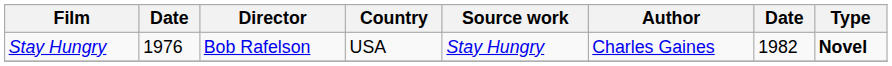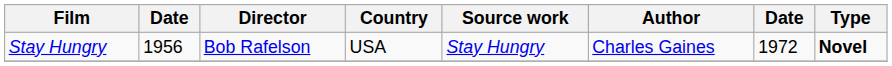(163, 46) 1976 -> (163, 46) 1956
(778, 46) 1982 -> (778, 46) 1972
